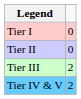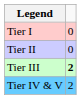(71, 67) normal -> (71, 67) bold
